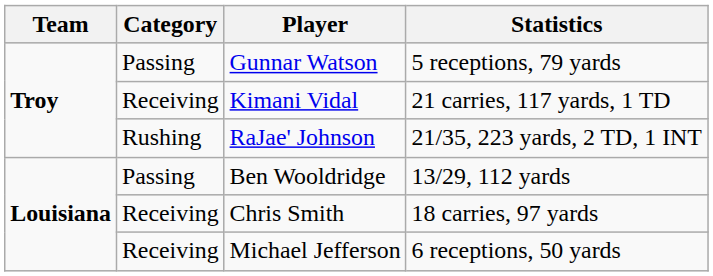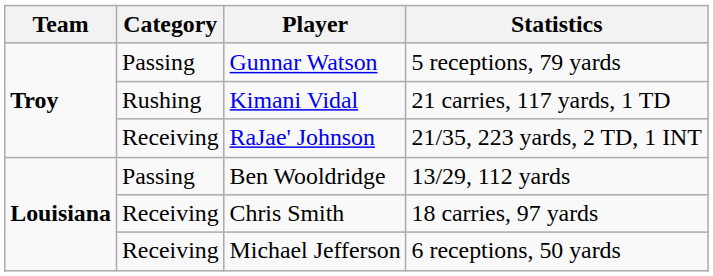(170, 99) Receiving -> (162, 99) Rushing
(162, 137) Rushing -> (170, 137) Receiving
